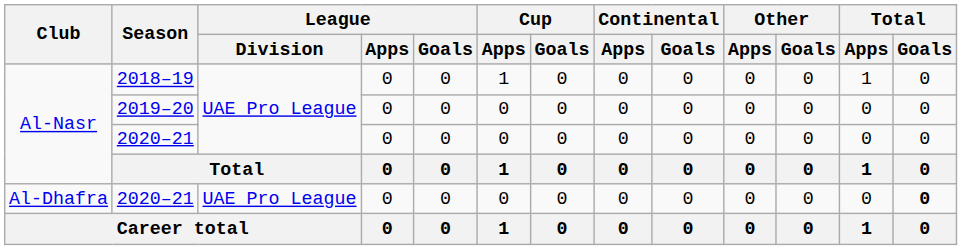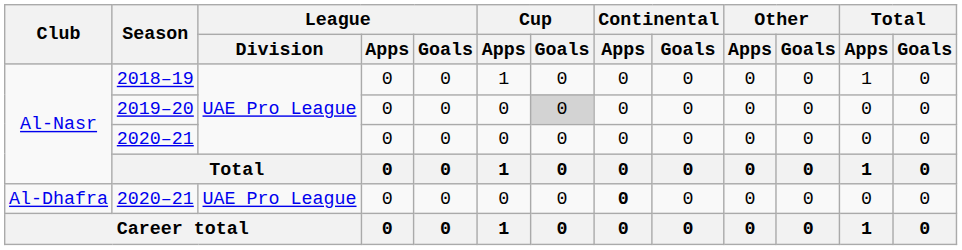(562, 109) no background -> (562, 109) lightgrey background
(623, 199) normal -> (623, 199) bold
(925, 199) bold -> (925, 199) normal
